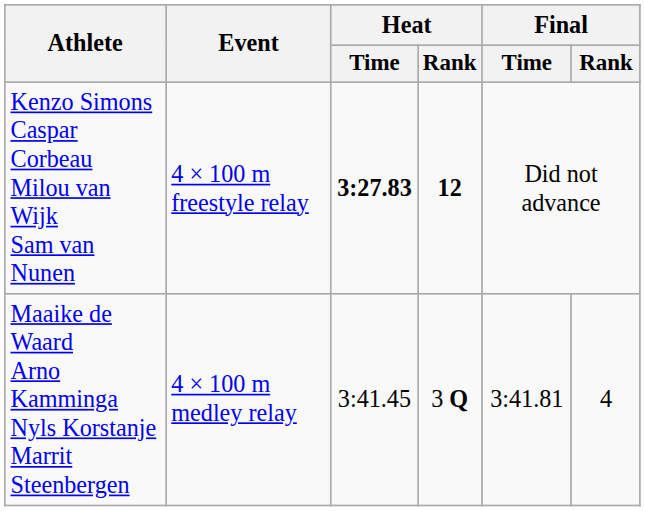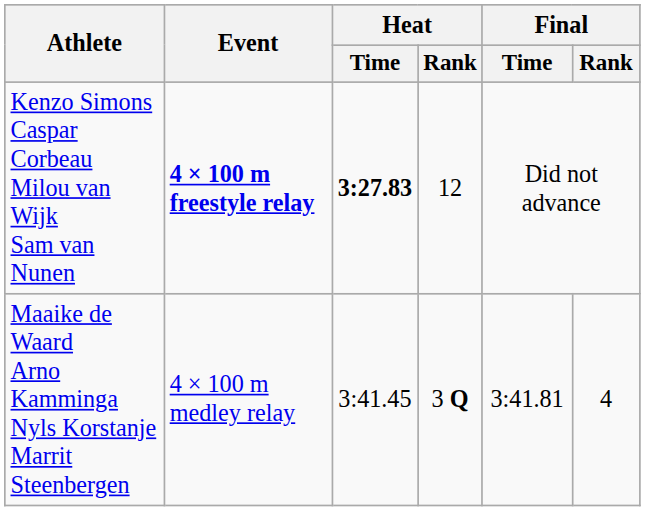(240, 188) normal -> (242, 188) bold
(450, 188) bold -> (450, 188) normal
